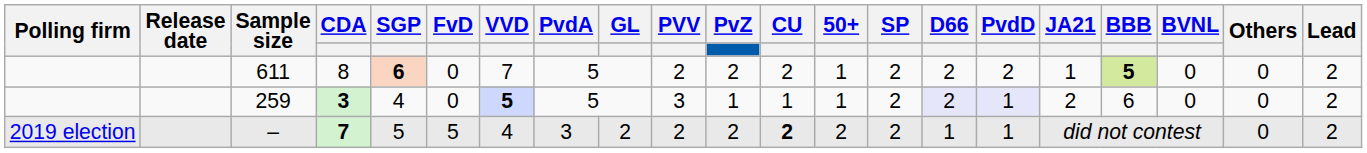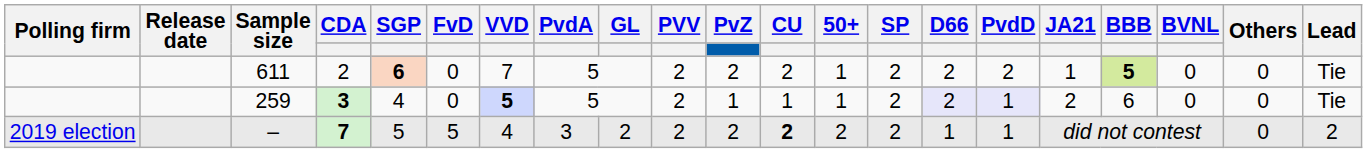(344, 71) 8 -> (344, 71) 2
(1332, 71) 2 -> (1332, 71) Tie
(679, 102) 3 -> (679, 102) 2
(1332, 102) 2 -> (1332, 102) Tie
